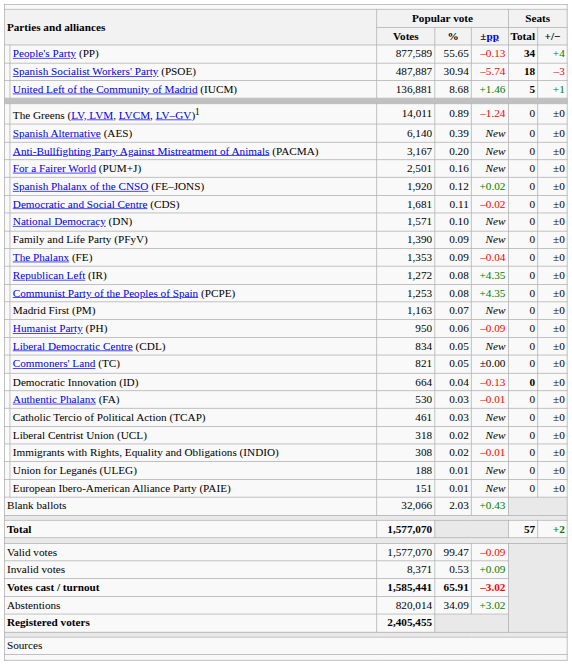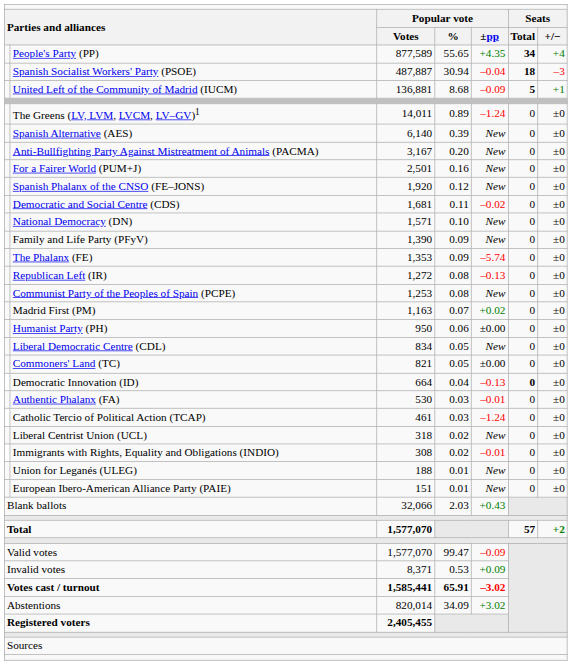(493, 54) –0.13 -> (492, 54) +4.35
(493, 71) –5.74 -> (493, 71) –0.04
(492, 89) +1.46 -> (493, 89) –0.09
(492, 186) +0.02 -> (495, 186) New
(493, 257) –0.04 -> (493, 257) –5.74
(492, 275) +4.35 -> (493, 275) –0.13
(492, 293) +4.35 -> (495, 293) New
(495, 310) New -> (492, 310) +0.02
(493, 328) –0.09 -> (493, 328) ±0.00
(495, 417) New -> (493, 417) –1.24
